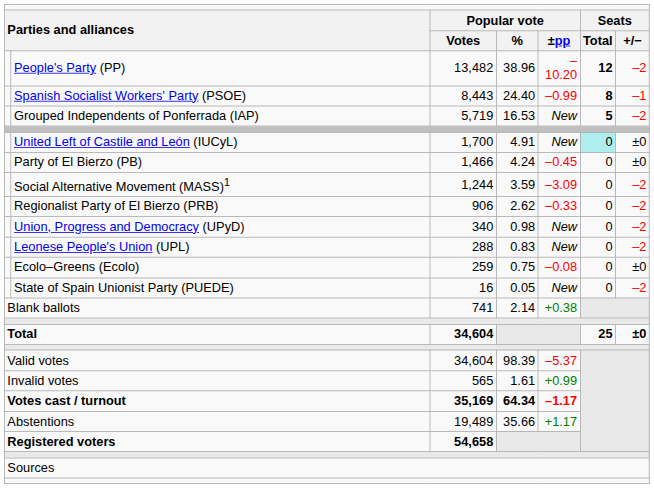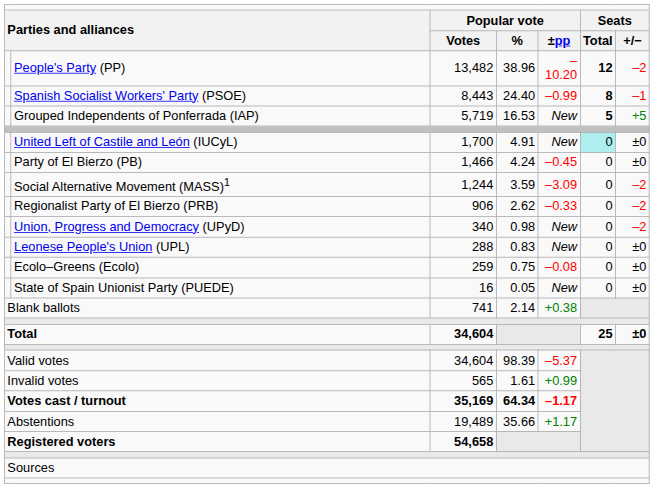(639, 116) –2 -> (639, 116) +5
(639, 247) –2 -> (639, 247) ±0
(639, 287) –2 -> (639, 287) ±0
